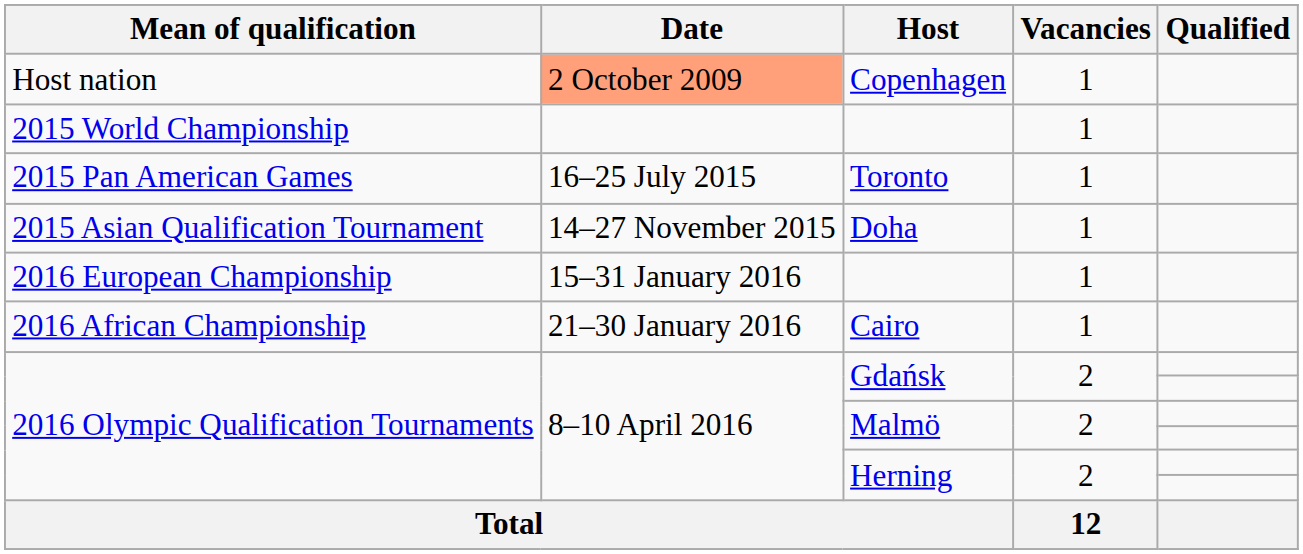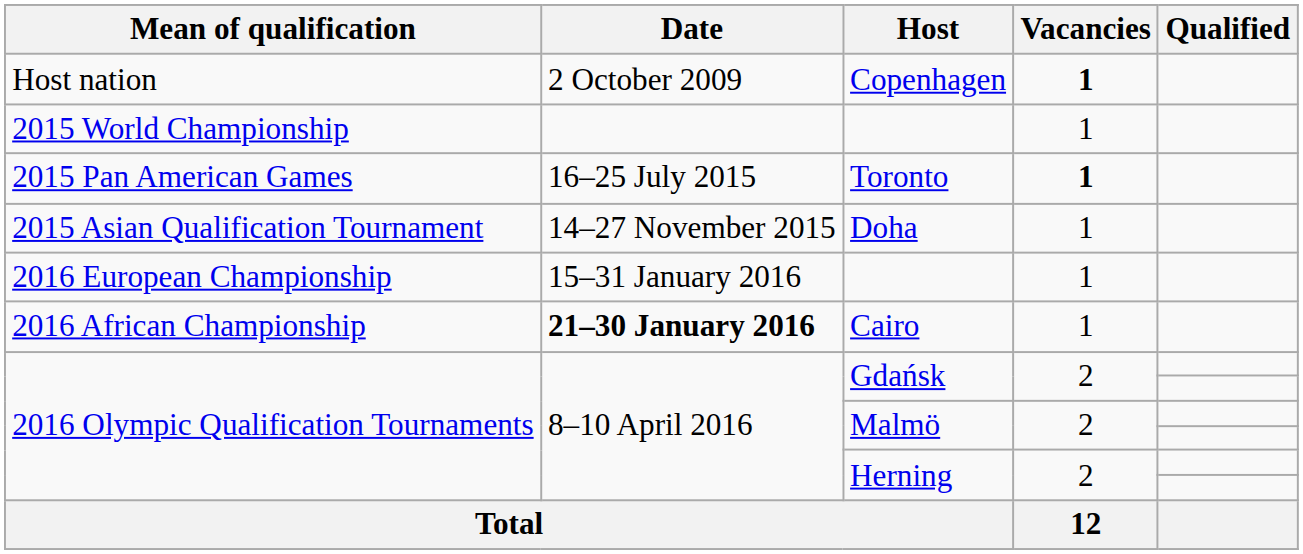(645, 78) lightsalmon background -> (645, 78) no background
(1086, 78) normal -> (1086, 78) bold
(1086, 177) normal -> (1086, 177) bold
(675, 326) normal -> (682, 326) bold
